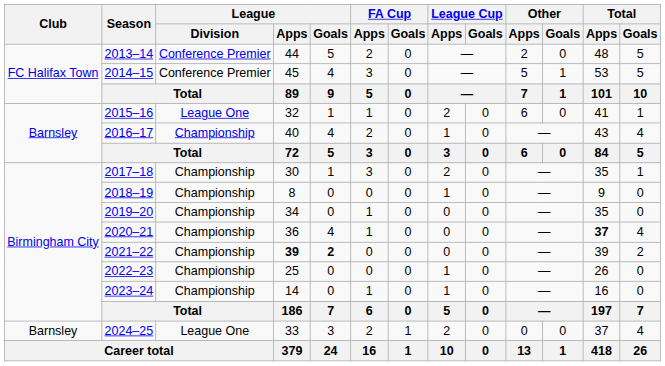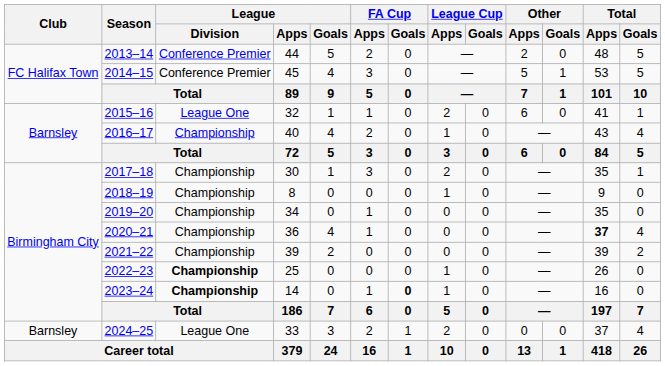(292, 251) bold -> (292, 251) normal
(331, 251) bold -> (331, 251) normal
(215, 271) normal -> (215, 271) bold
(215, 291) normal -> (215, 291) bold
(408, 291) normal -> (408, 291) bold
